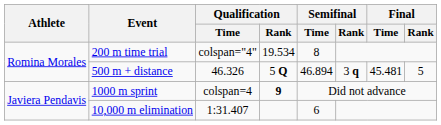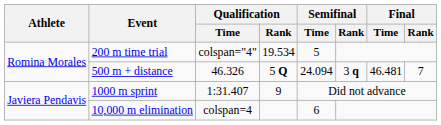(317, 52) 8 -> (317, 52) 5
(317, 72) 46.894 -> (317, 72) 24.094
(386, 72) 45.481 -> (386, 72) 46.481
(421, 72) 5 -> (421, 72) 7
(228, 91) colspan=4 -> (228, 91) 1:31.407
(279, 91) bold -> (279, 91) normal
(228, 110) 1:31.407 -> (228, 110) colspan=4
